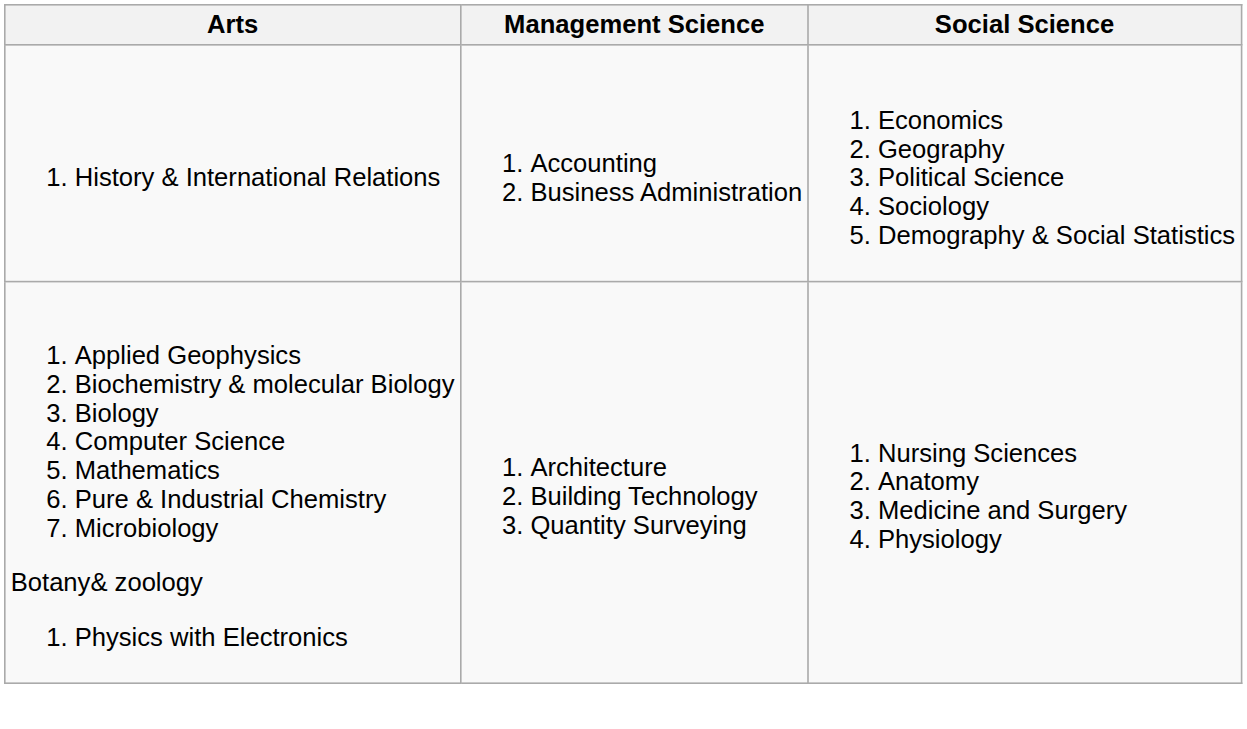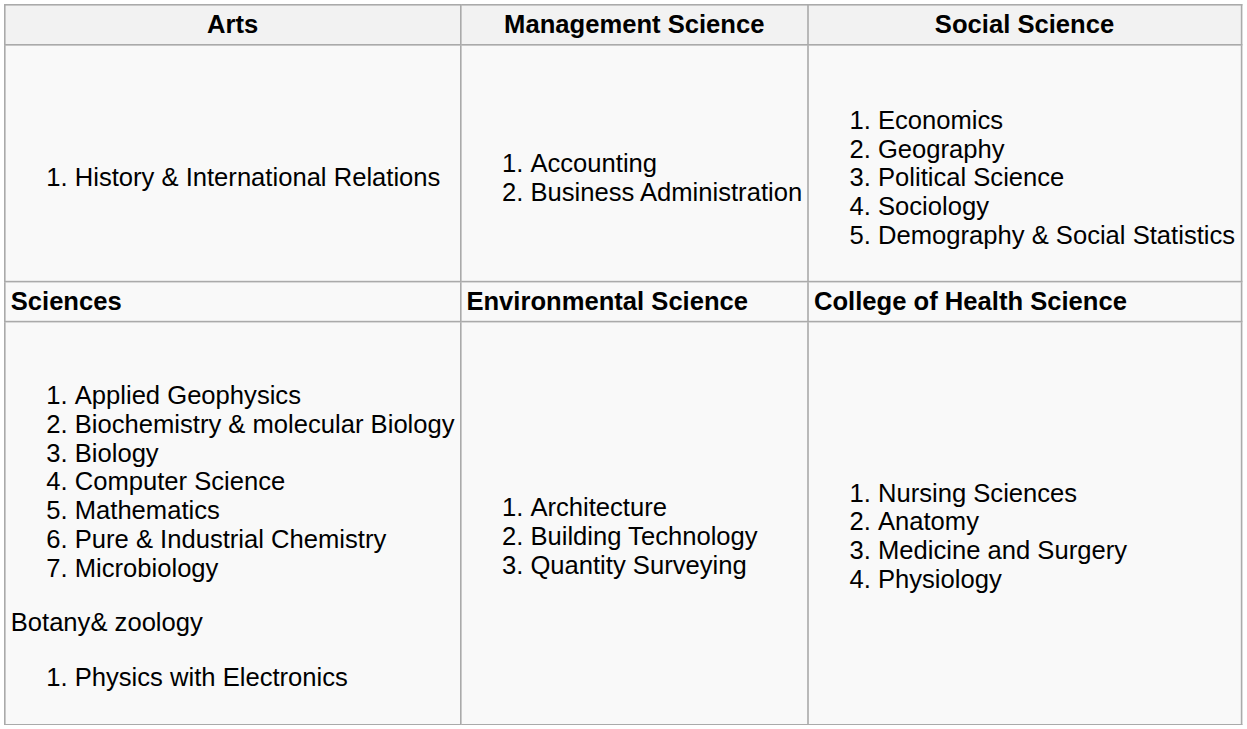+ row: (66, 301)
